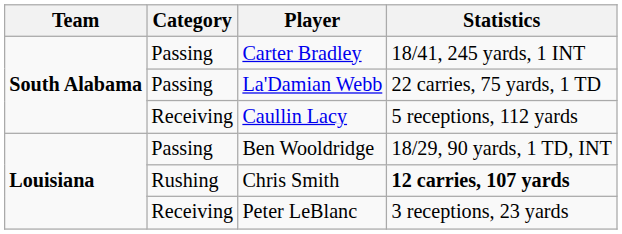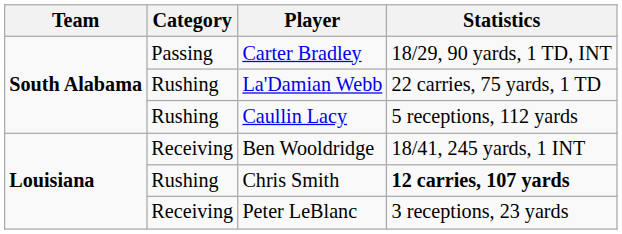(488, 52) 18/41, 245 yards, 1 INT -> (502, 52) 18/29, 90 yards, 1 TD, INT
(182, 84) Passing -> (185, 84) Rushing
(192, 116) Receiving -> (185, 116) Rushing
(182, 148) Passing -> (192, 148) Receiving
(502, 148) 18/29, 90 yards, 1 TD, INT -> (488, 148) 18/41, 245 yards, 1 INT
